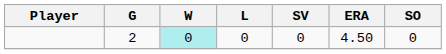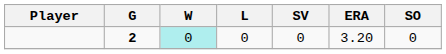(132, 38) normal -> (132, 38) bold
(357, 38) 4.50 -> (357, 38) 3.20
